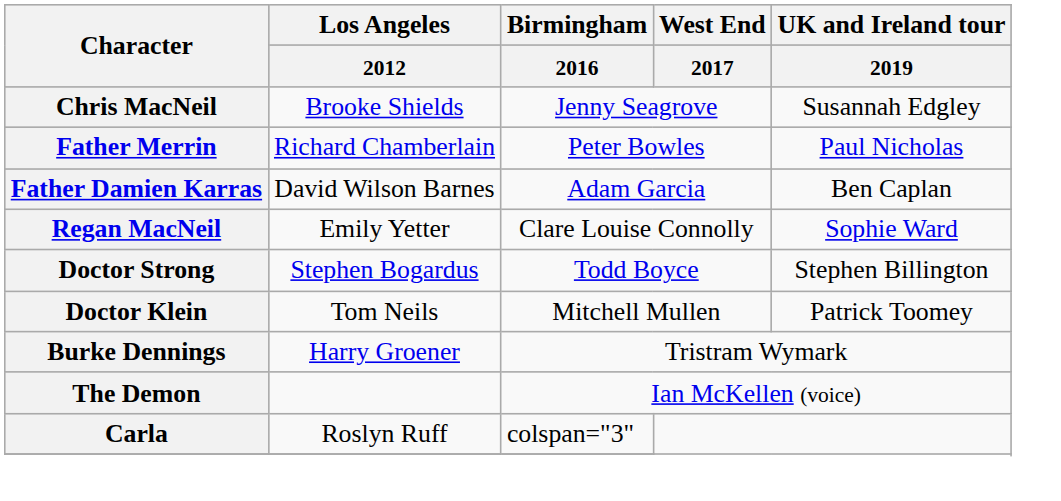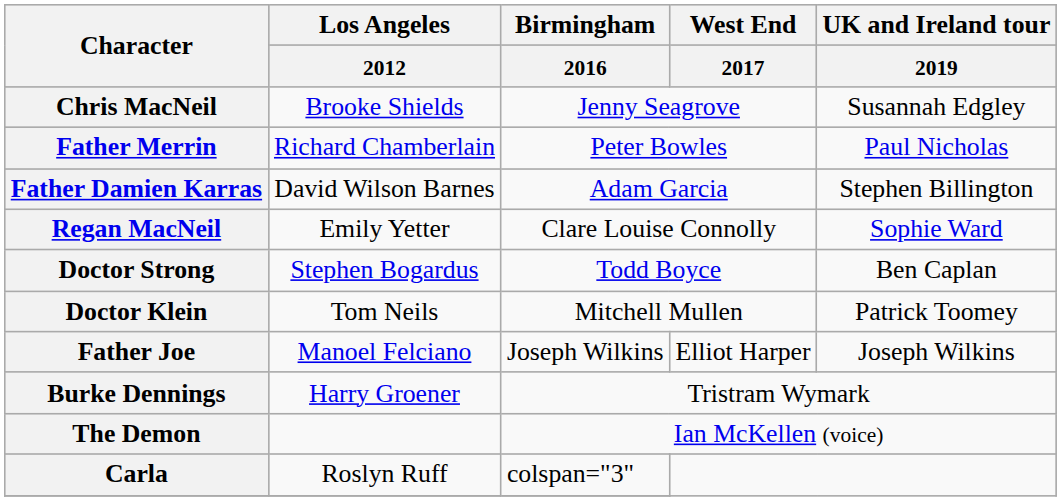(891, 188) Ben Caplan -> (936, 188) Stephen Billington
(891, 270) Stephen Billington -> (936, 270) Ben Caplan
+ row: (136, 351)
